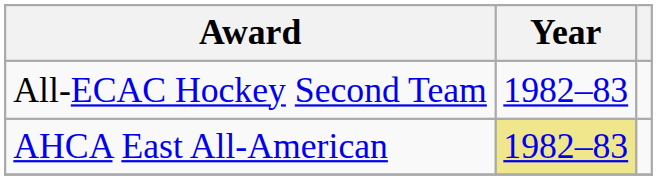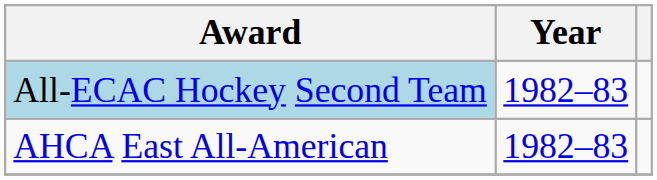(250, 89) no background -> (250, 89) lightblue background
(566, 145) khaki background -> (566, 145) no background
